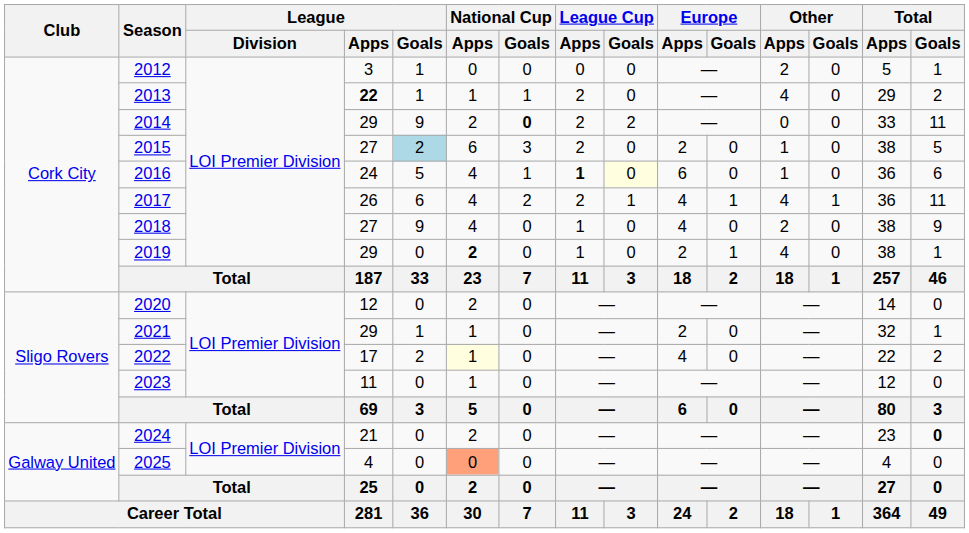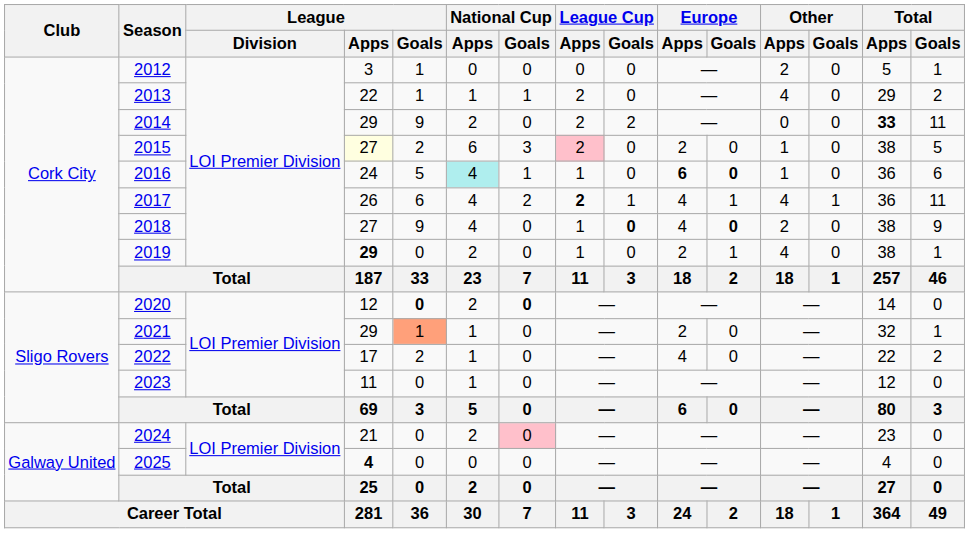(369, 95) bold -> (369, 95) normal
(527, 122) bold -> (527, 122) normal
(887, 122) normal -> (887, 122) bold
(369, 148) no background -> (369, 148) lightyellow background
(420, 148) lightblue background -> (420, 148) no background
(580, 148) no background -> (580, 148) pink background
(472, 174) no background -> (472, 174) paleturquoise background
(580, 174) bold -> (580, 174) normal
(631, 174) lightyellow background -> (631, 174) no background
(682, 174) normal -> (682, 174) bold
(733, 174) normal -> (733, 174) bold
(580, 200) normal -> (580, 200) bold
(631, 226) normal -> (631, 226) bold
(733, 226) normal -> (733, 226) bold
(369, 252) normal -> (369, 252) bold
(472, 252) bold -> (472, 252) normal
(420, 305) normal -> (420, 305) bold
(527, 305) normal -> (527, 305) bold
(420, 331) no background -> (420, 331) lightsalmon background
(472, 357) lightyellow background -> (472, 357) no background
(527, 435) no background -> (527, 435) pink background
(938, 435) bold -> (938, 435) normal
(369, 461) normal -> (369, 461) bold
(472, 461) lightsalmon background -> (472, 461) no background
